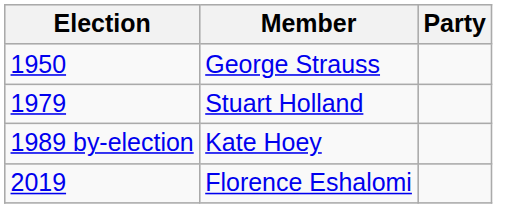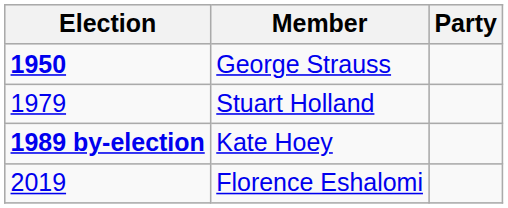(38, 63) normal -> (38, 63) bold
(102, 143) normal -> (108, 143) bold
